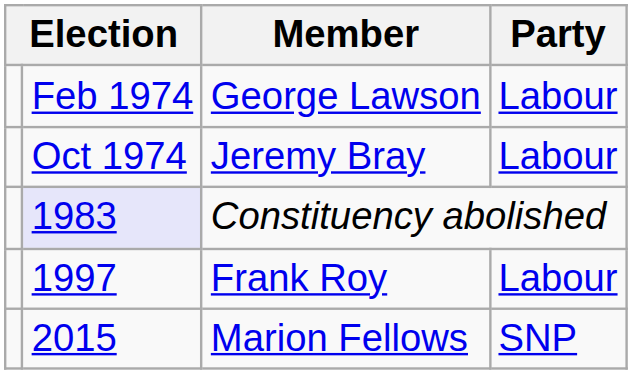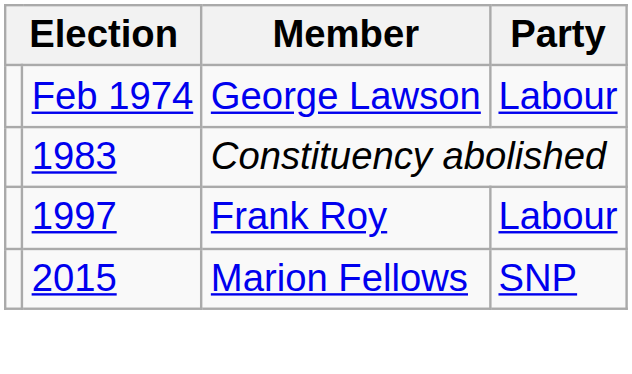- row: (318, 156)
(74, 216) lavender background -> (74, 156) no background
